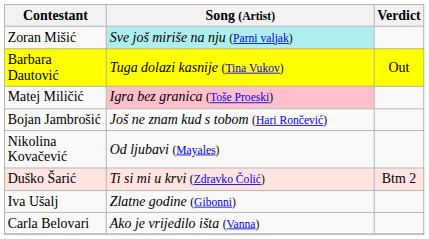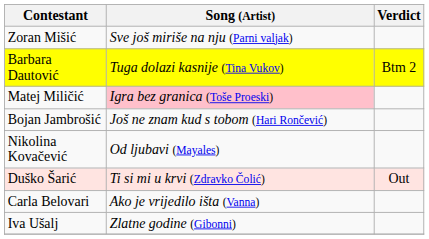(201, 37) paleturquoise background -> (201, 37) no background
(399, 67) Out -> (399, 67) Btm 2
(399, 179) Btm 2 -> (399, 179) Out
rows swapped: (48, 223) <-> (33, 201)
